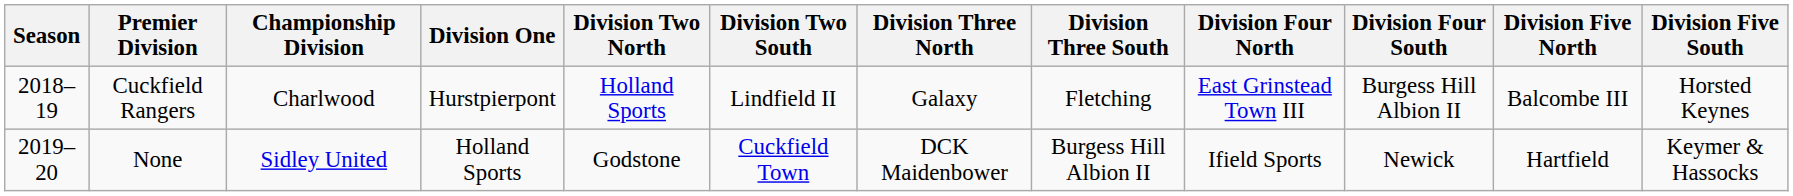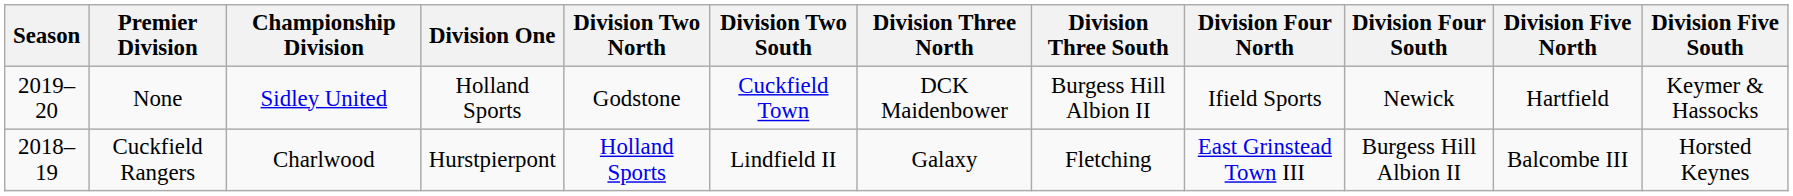rows swapped: (158, 97) <-> (158, 159)
